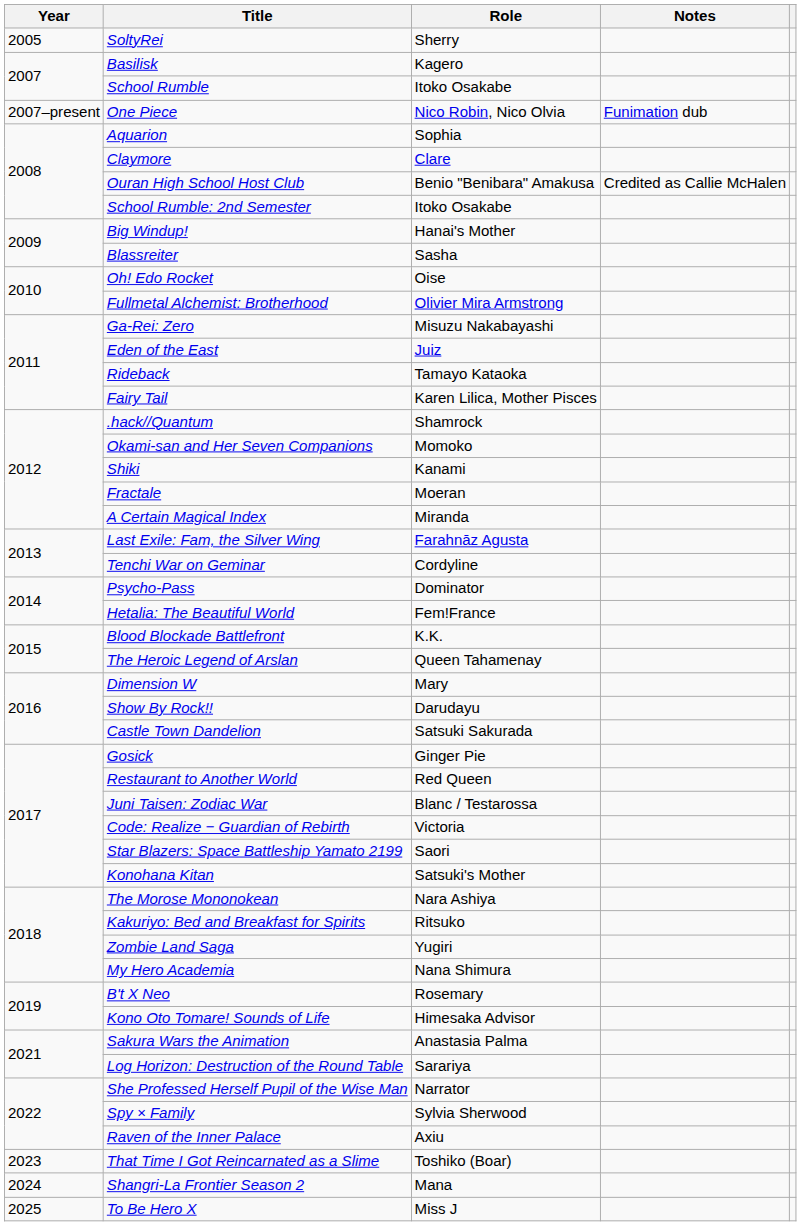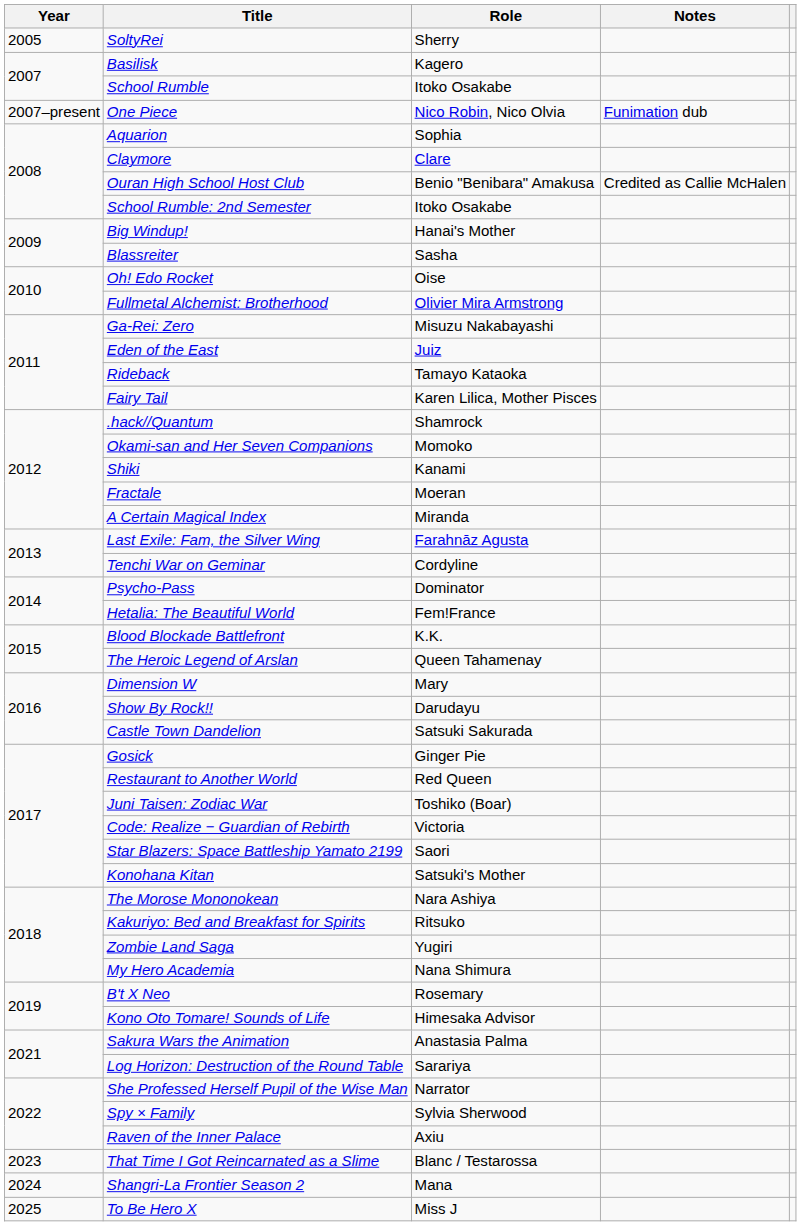(476, 803) Blanc / Testarossa -> (463, 803) Toshiko (Boar)
(463, 1161) Toshiko (Boar) -> (476, 1161) Blanc / Testarossa
